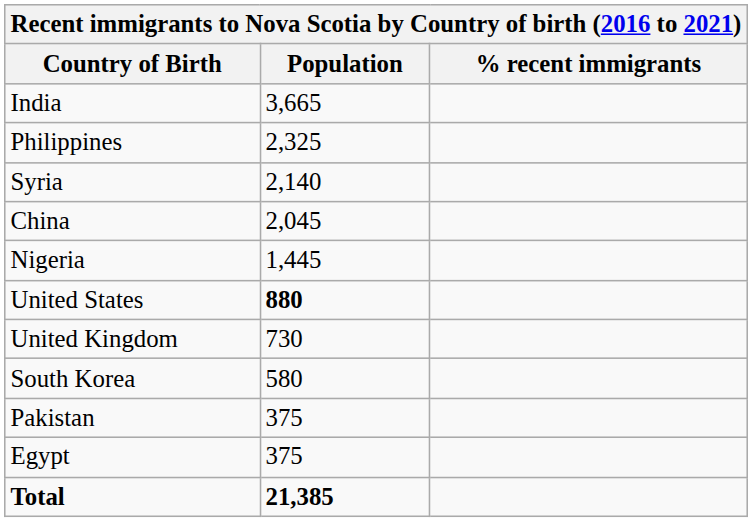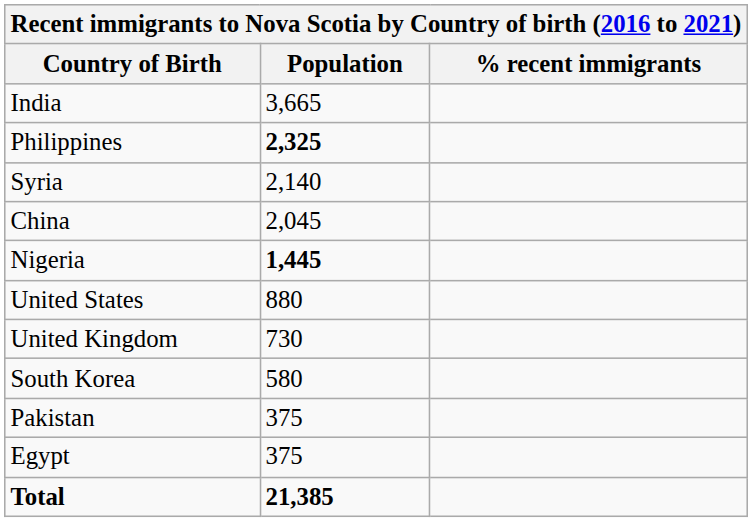(293, 142) normal -> (293, 142) bold
(293, 260) normal -> (293, 260) bold
(284, 299) bold -> (284, 299) normal
